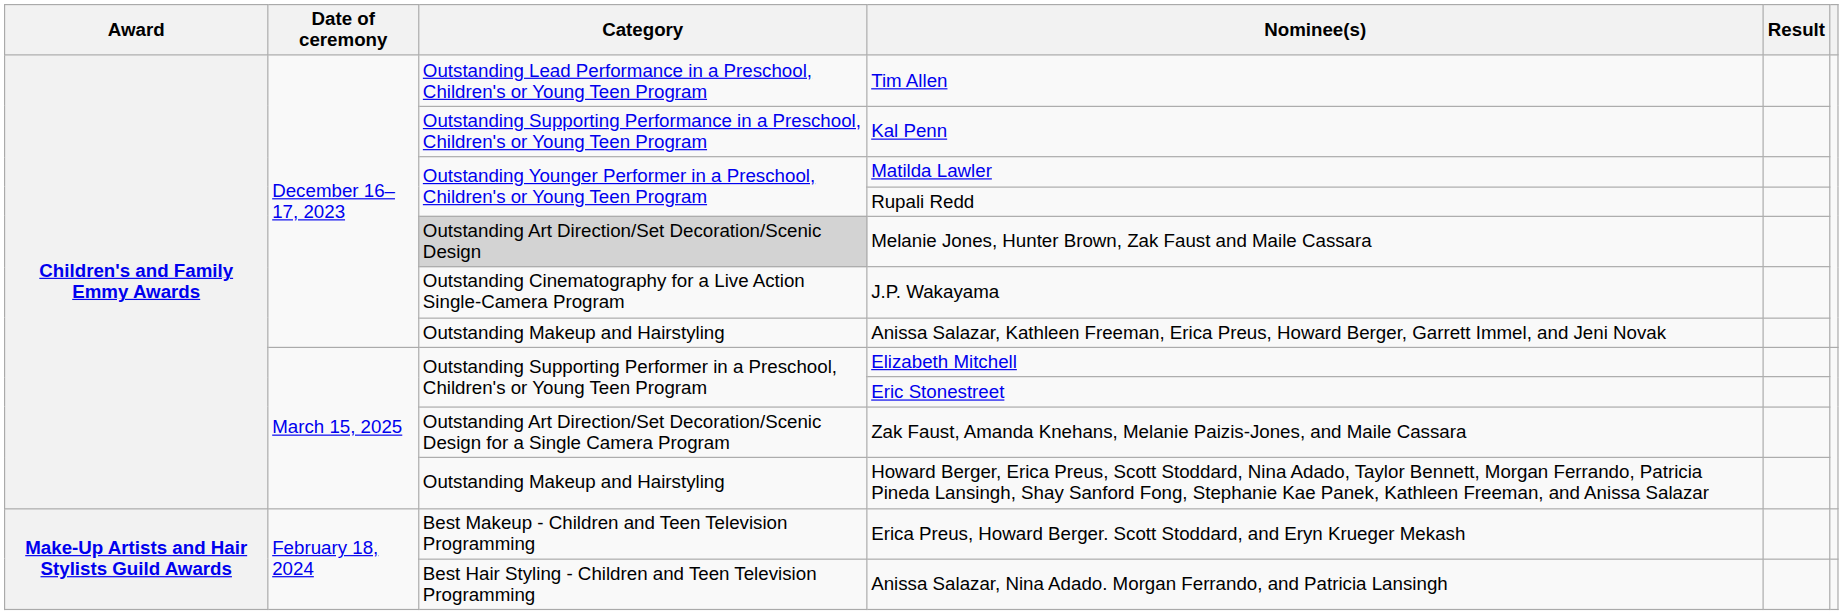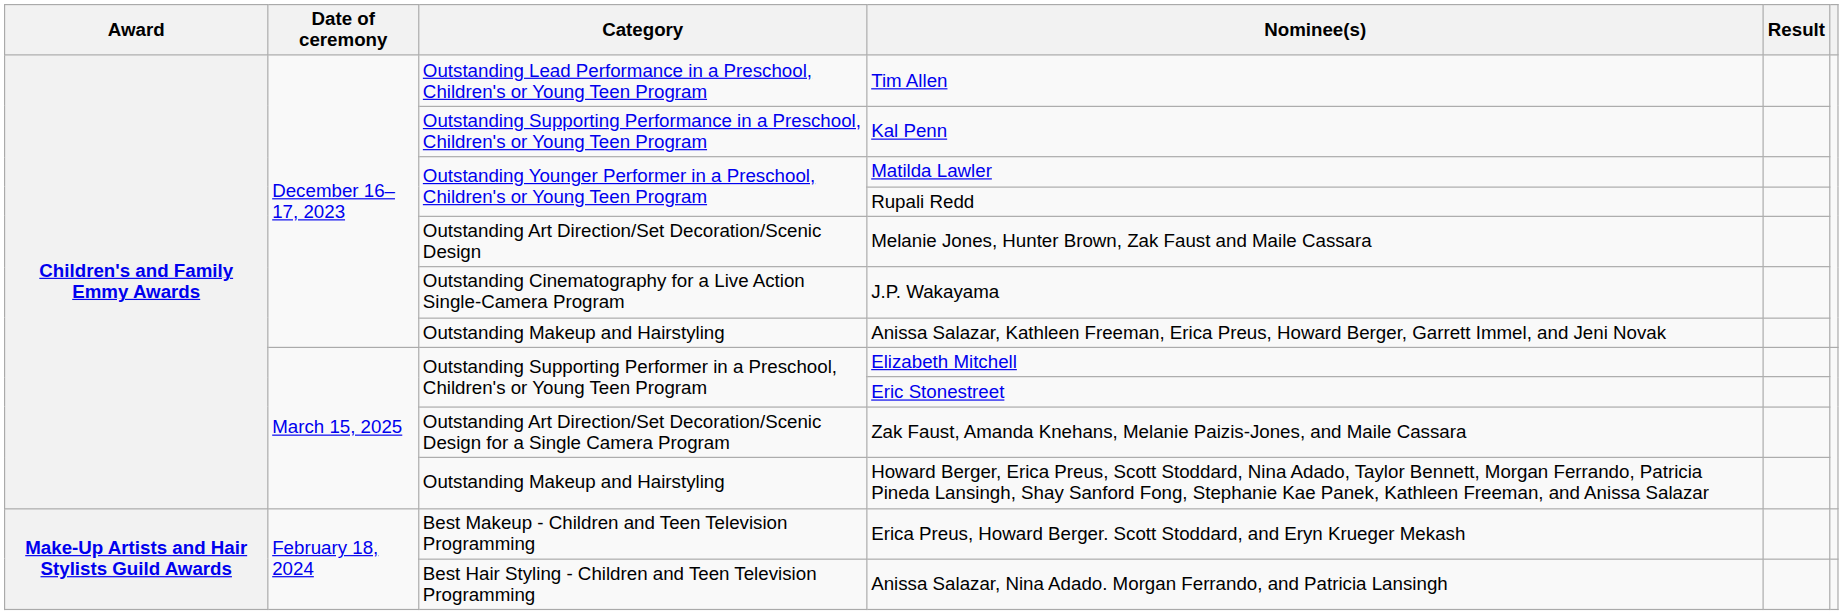(622, 241) lightgrey background -> (622, 241) no background
